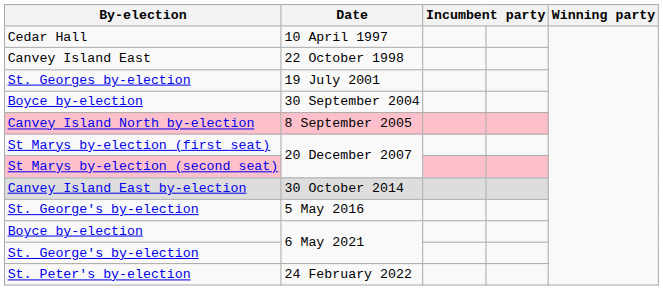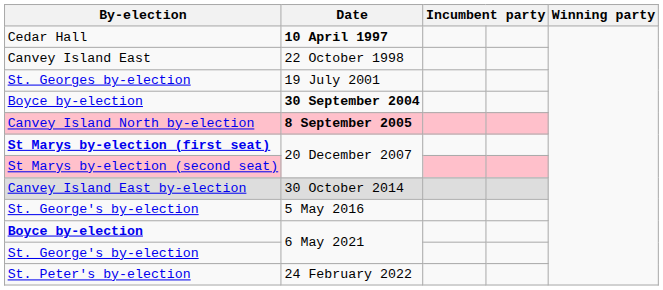(336, 37) normal -> (336, 37) bold
(352, 102) normal -> (352, 102) bold
(348, 123) normal -> (348, 123) bold
(139, 145) normal -> (139, 145) bold
(75, 231) normal -> (75, 231) bold
